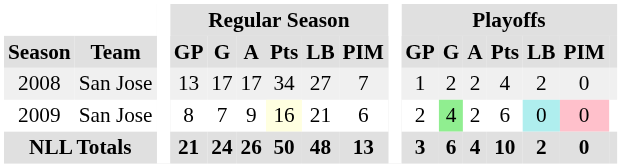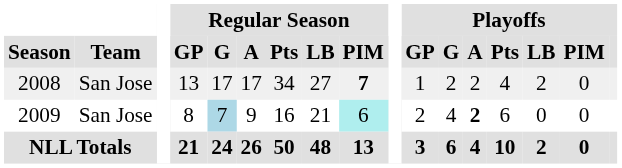(363, 83) normal -> (363, 83) bold
(222, 115) no background -> (222, 115) lightblue background
(284, 115) lightyellow background -> (284, 115) no background
(363, 115) no background -> (363, 115) paleturquoise background
(451, 115) lightgreen background -> (451, 115) no background
(475, 115) normal -> (475, 115) bold
(541, 115) paleturquoise background -> (541, 115) no background
(584, 115) pink background -> (584, 115) no background
